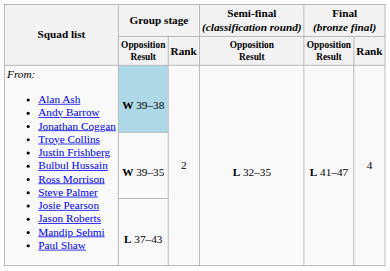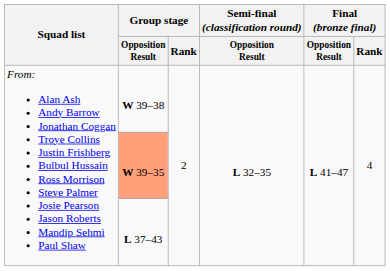(143, 99) lightblue background -> (143, 99) no background
(143, 166) no background -> (143, 166) lightsalmon background
